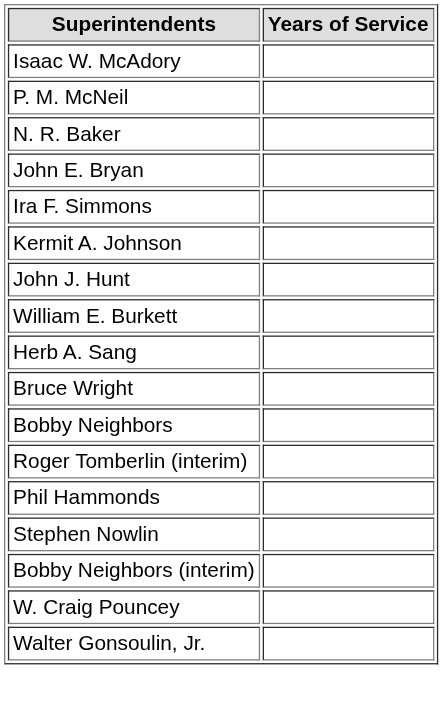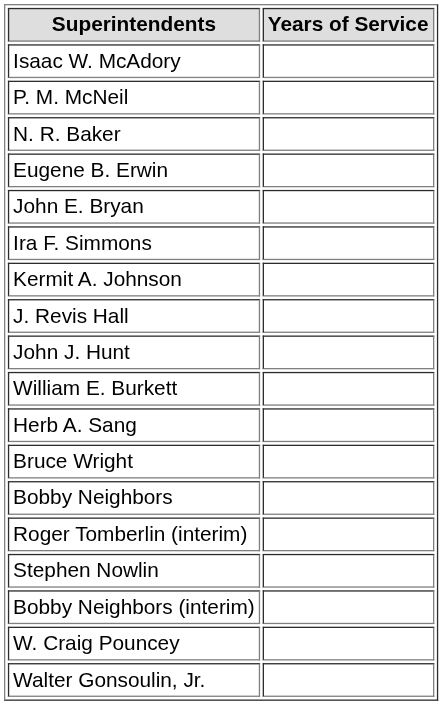+ row: (91, 170)
+ row: (71, 315)
- row: (87, 497)
